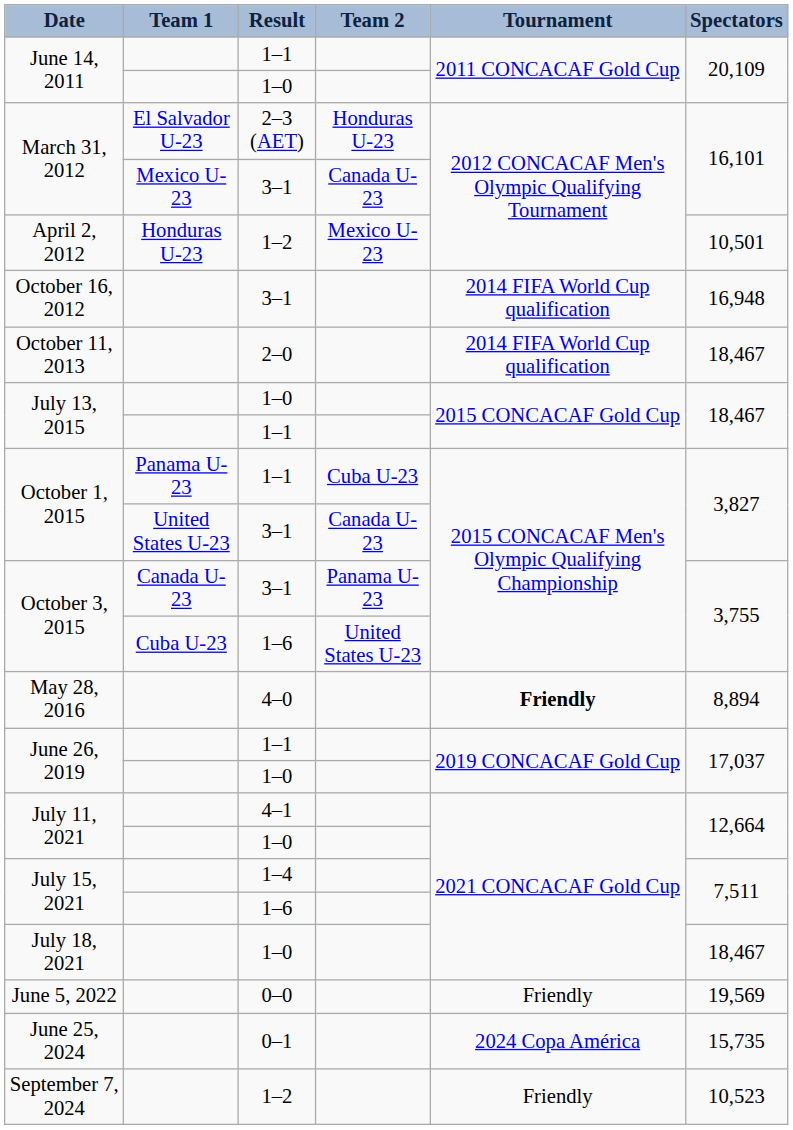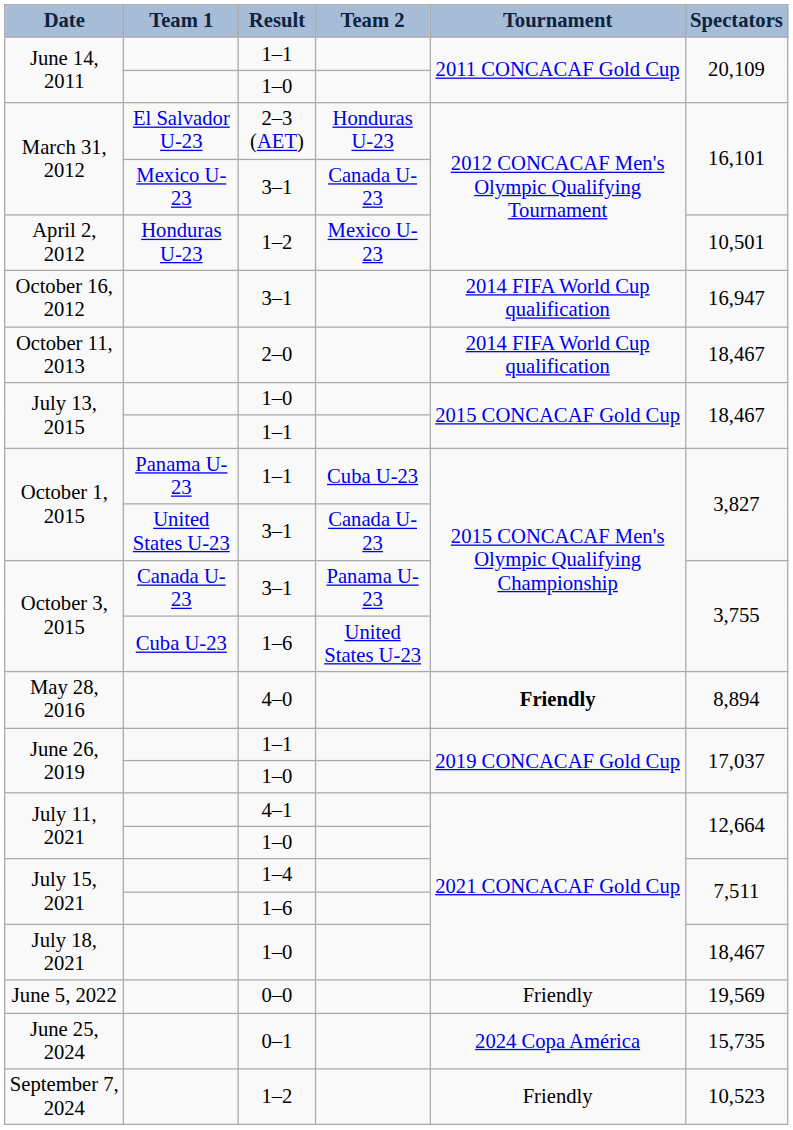(736, 298) 16,948 -> (736, 298) 16,947
